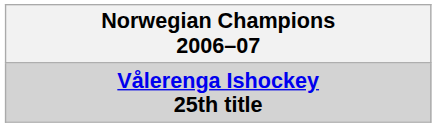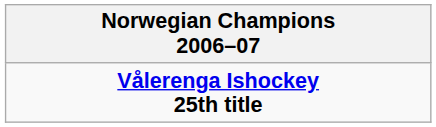(218, 92) lightgrey background -> (218, 92) no background
